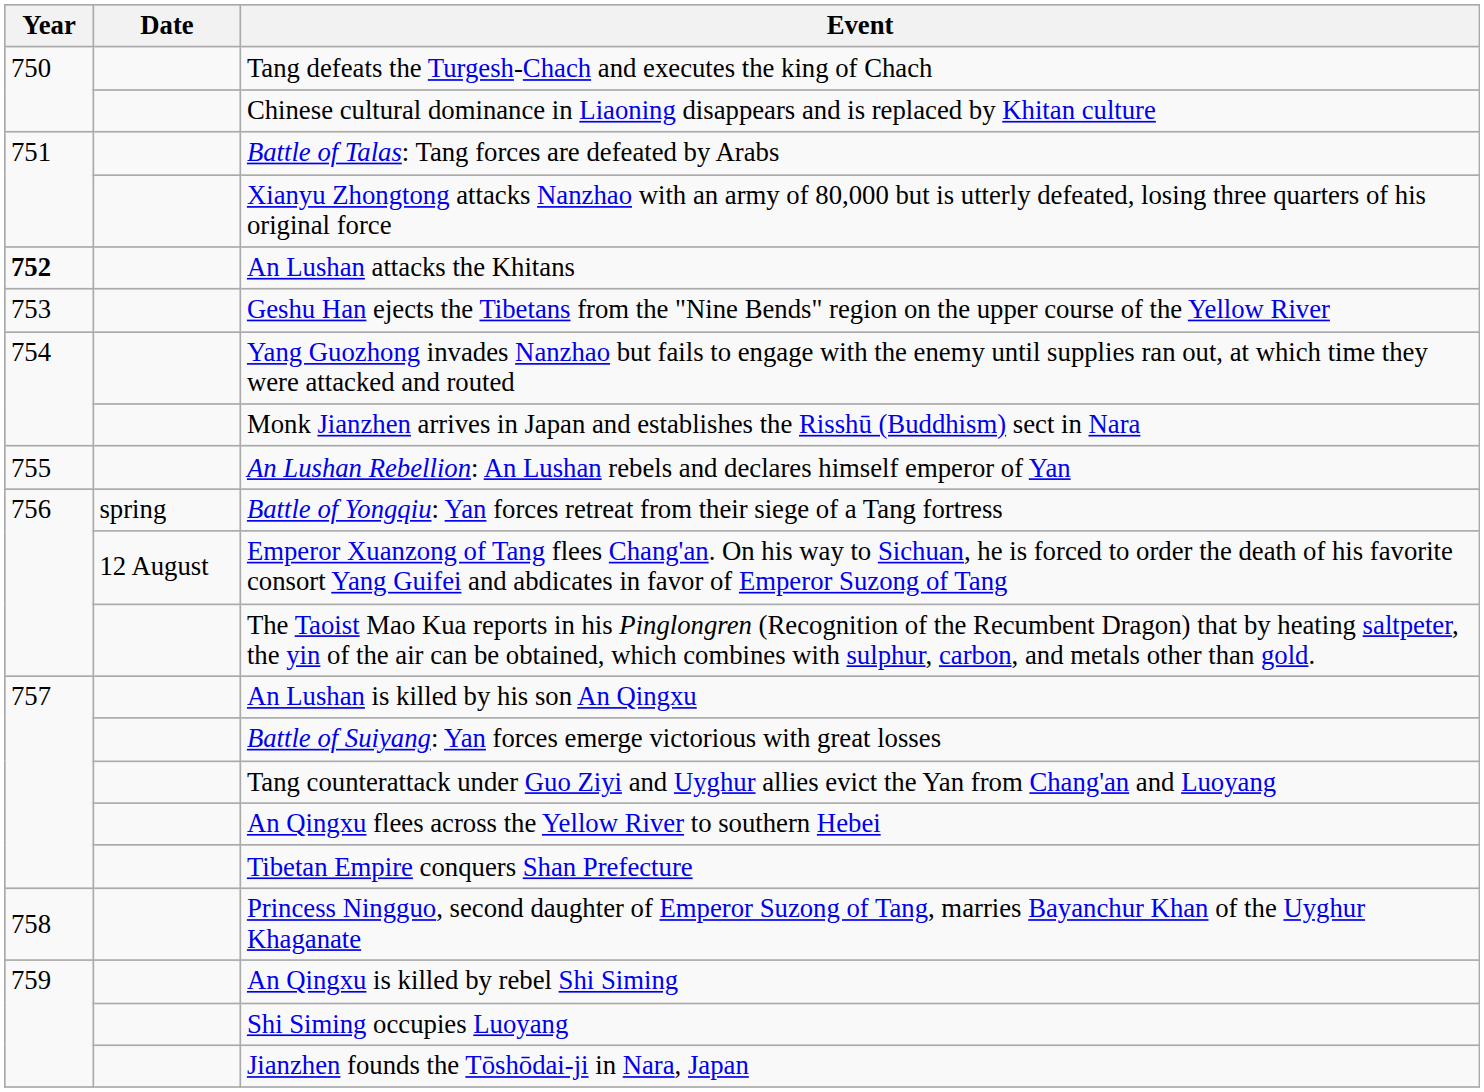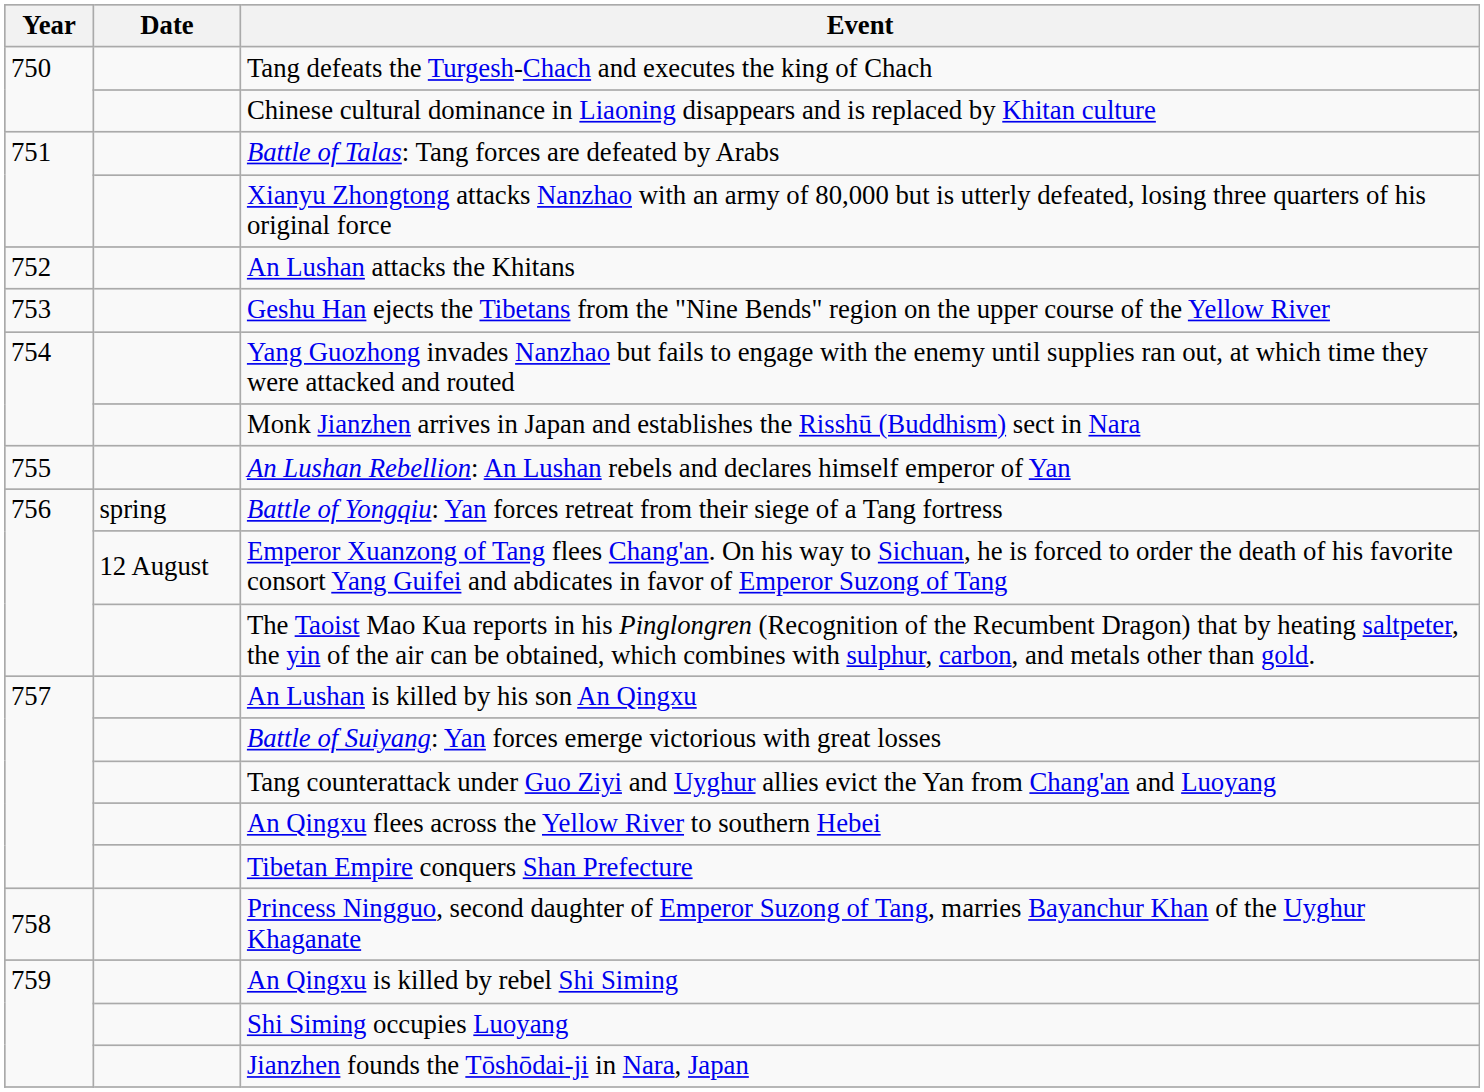(31, 267) bold -> (31, 267) normal
